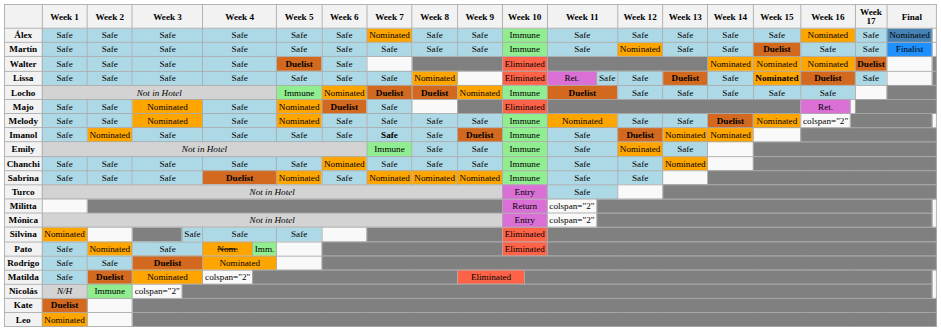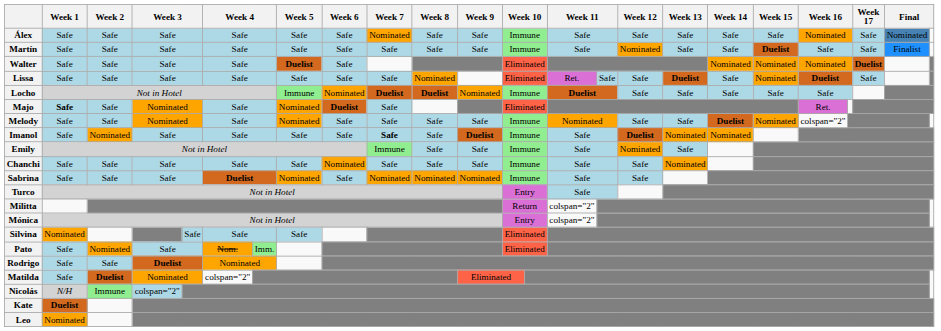(777, 78) bold -> (776, 78) normal
(65, 107) normal -> (65, 107) bold
(157, 292) no background -> (157, 292) lightblue background
